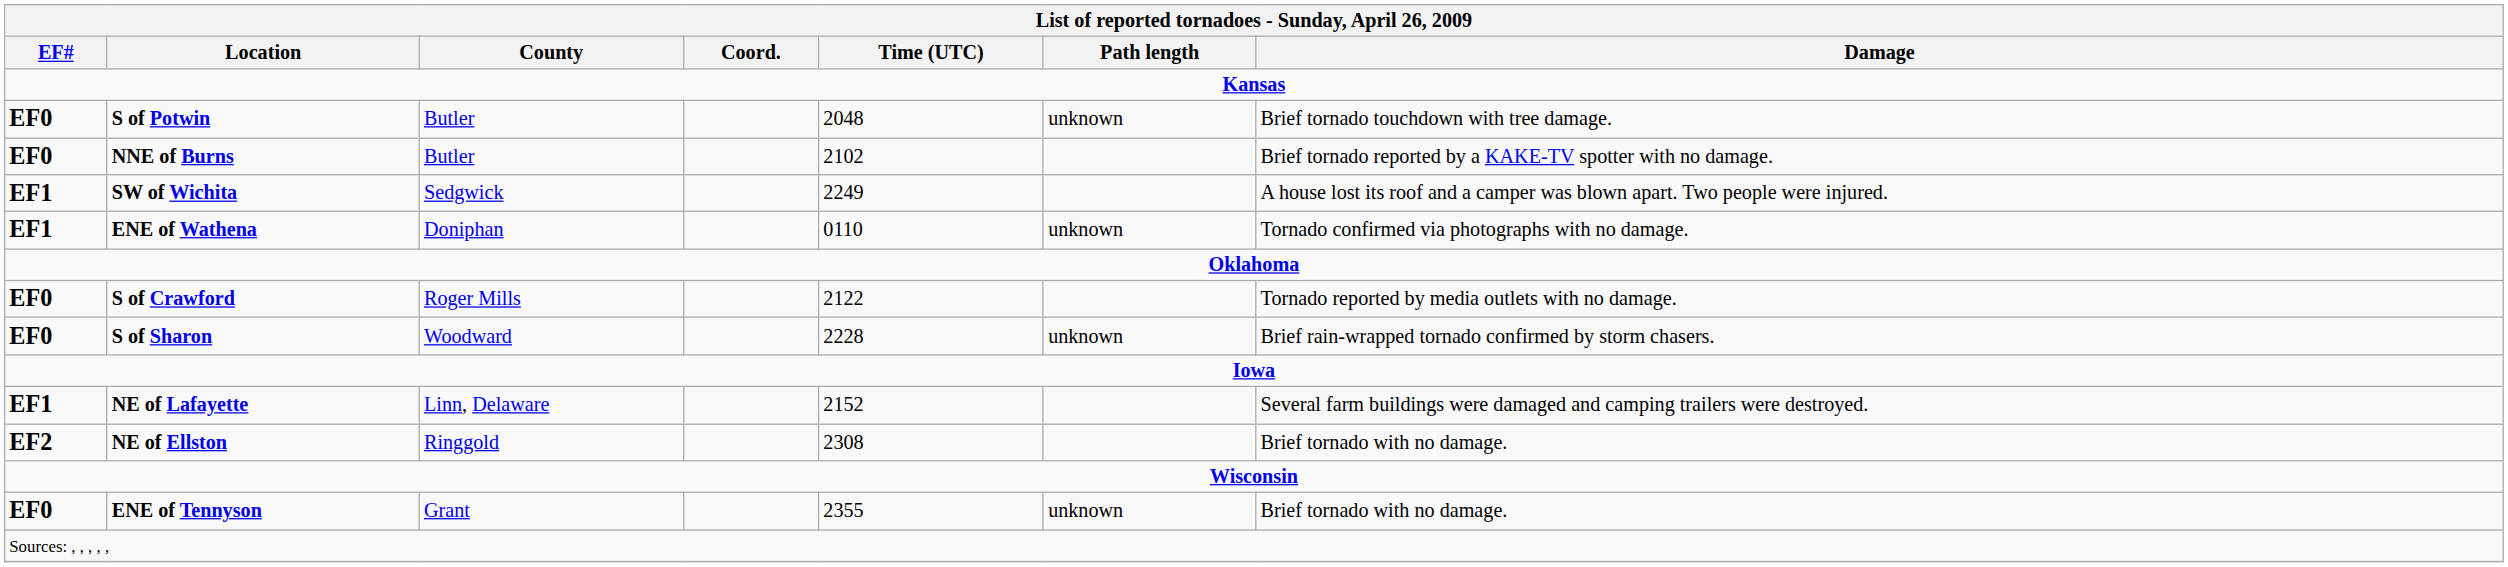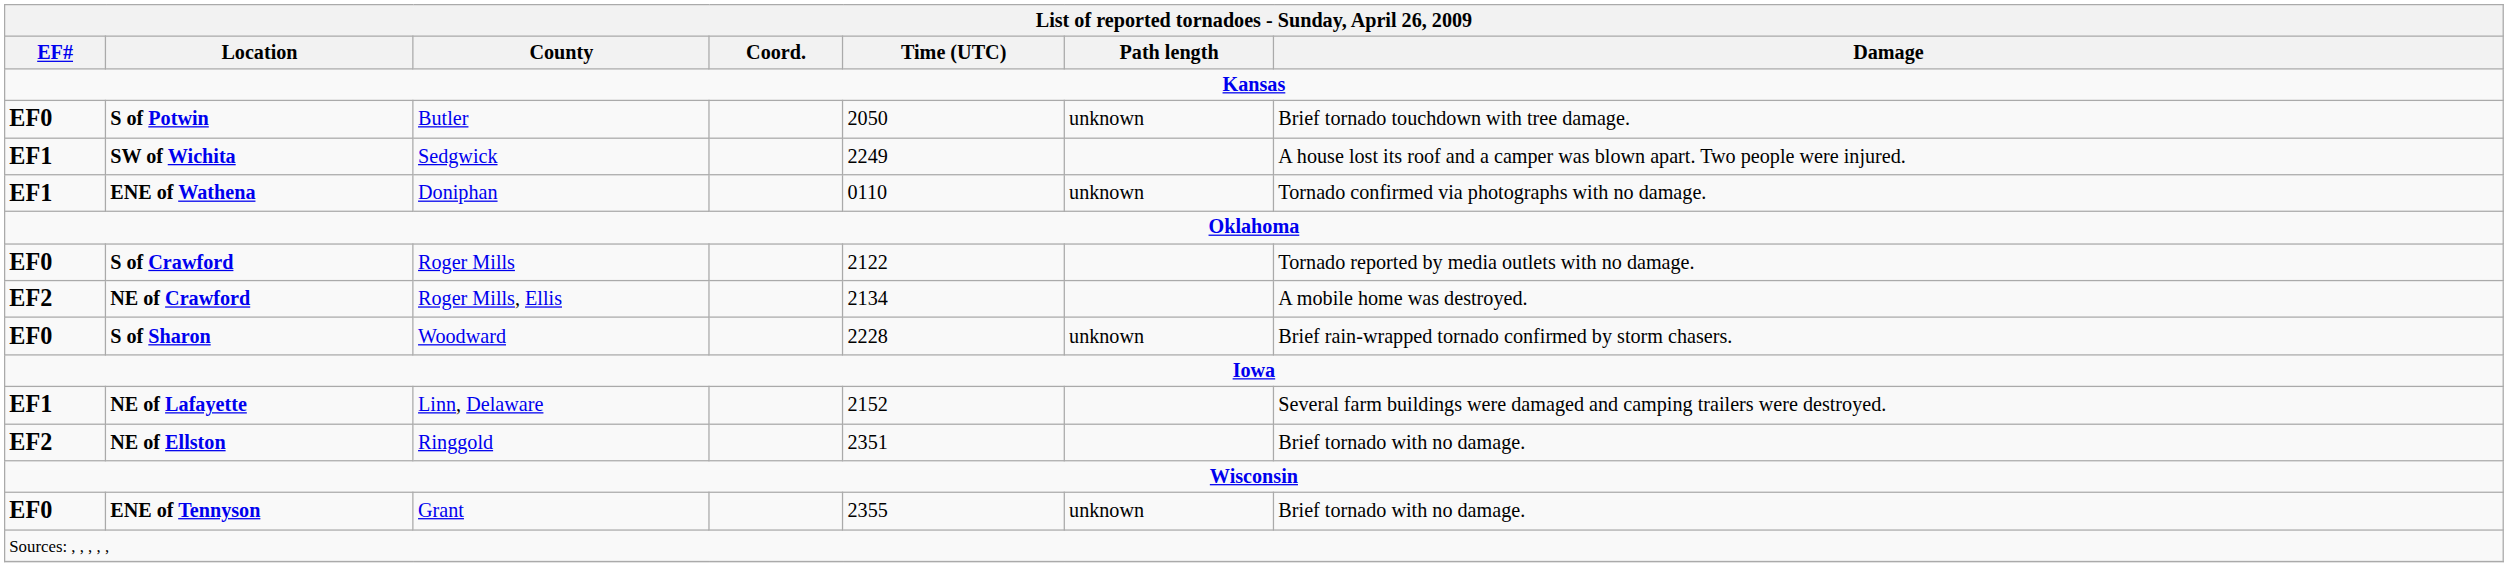(844, 118) 2048 -> (868, 118) 2050
- row: (173, 155)
+ row: (180, 298)
(844, 441) 2308 -> (868, 441) 2351
